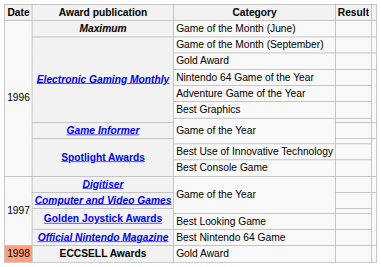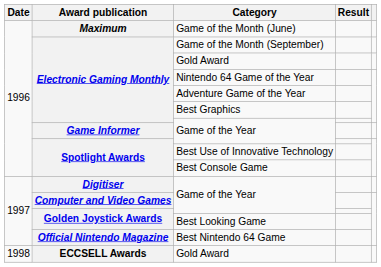(19, 254) lightsalmon background -> (19, 254) no background
